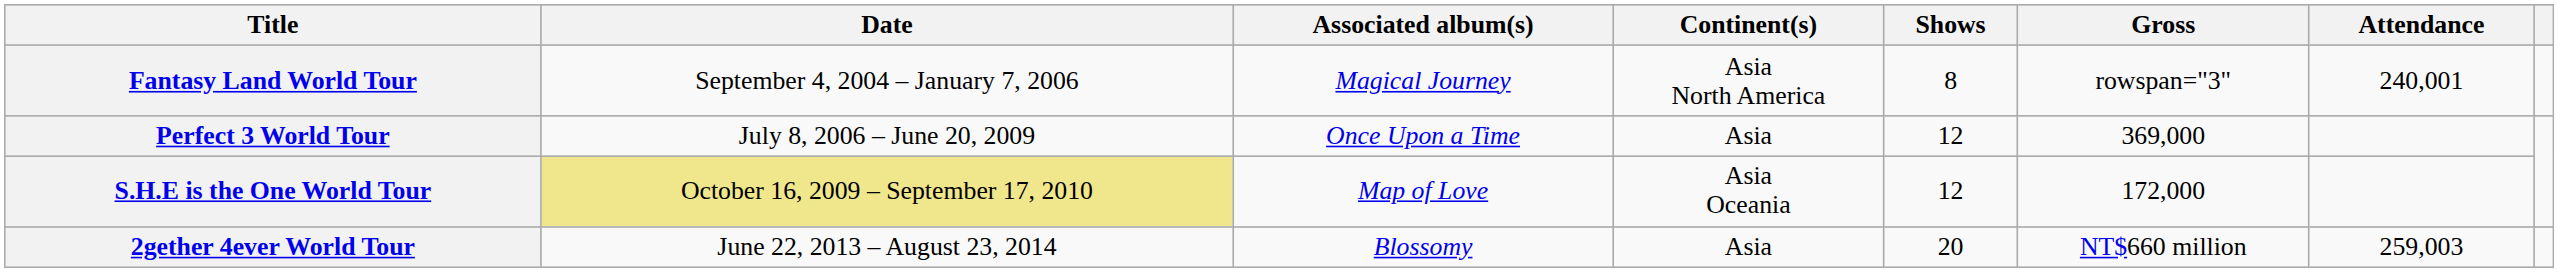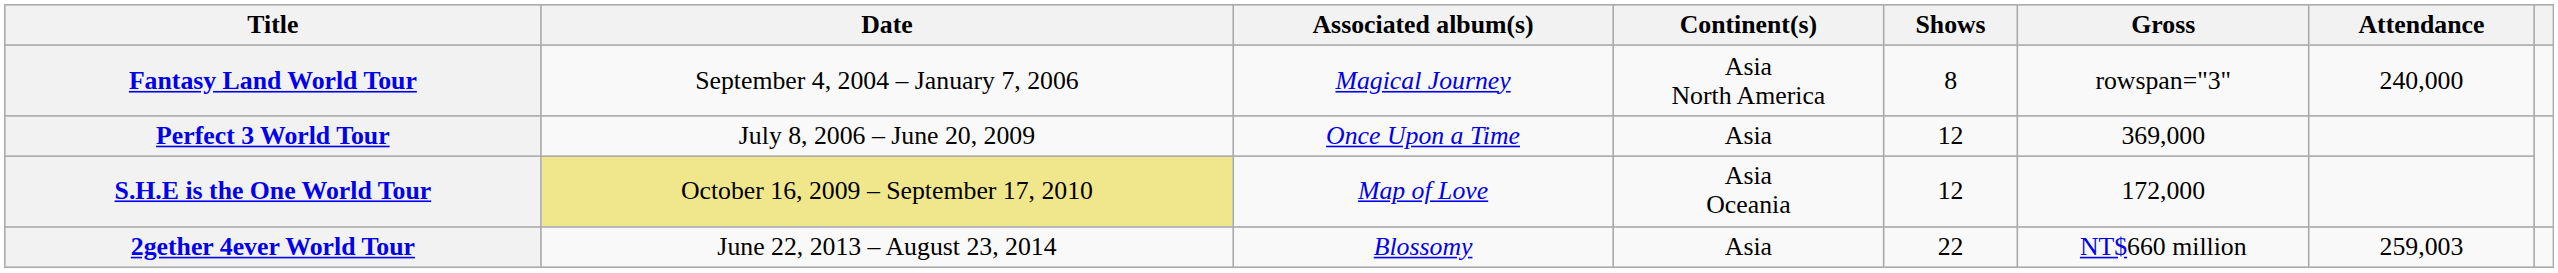(2421, 80) 240,001 -> (2421, 80) 240,000
(1951, 246) 20 -> (1951, 246) 22
